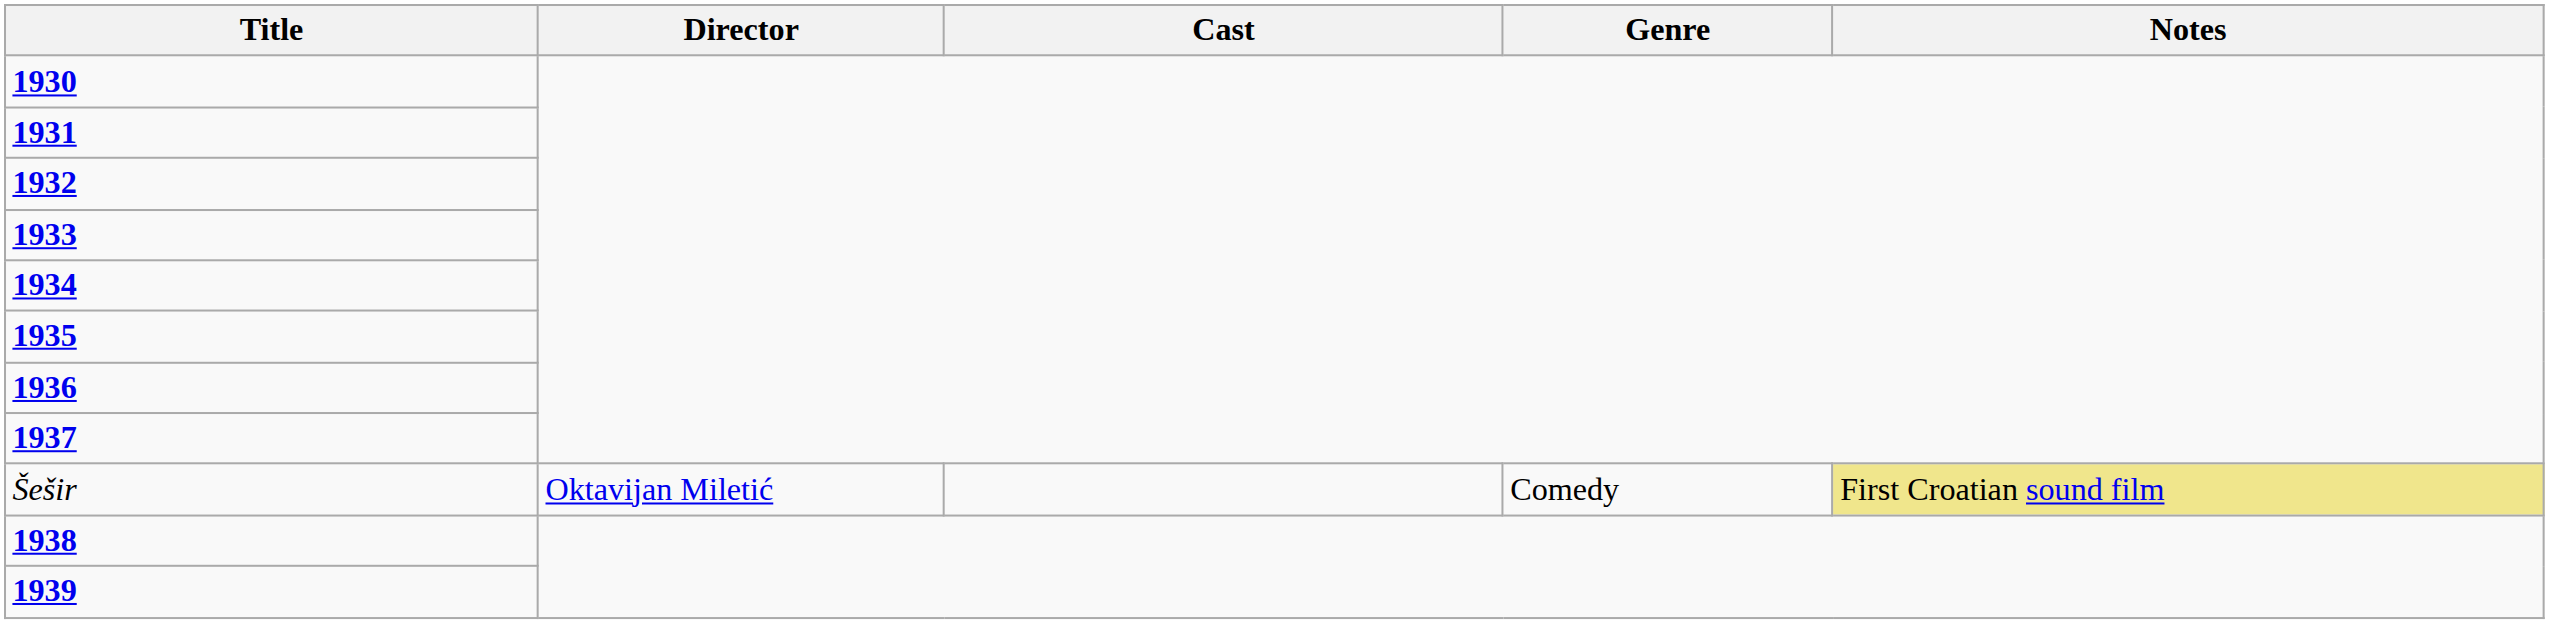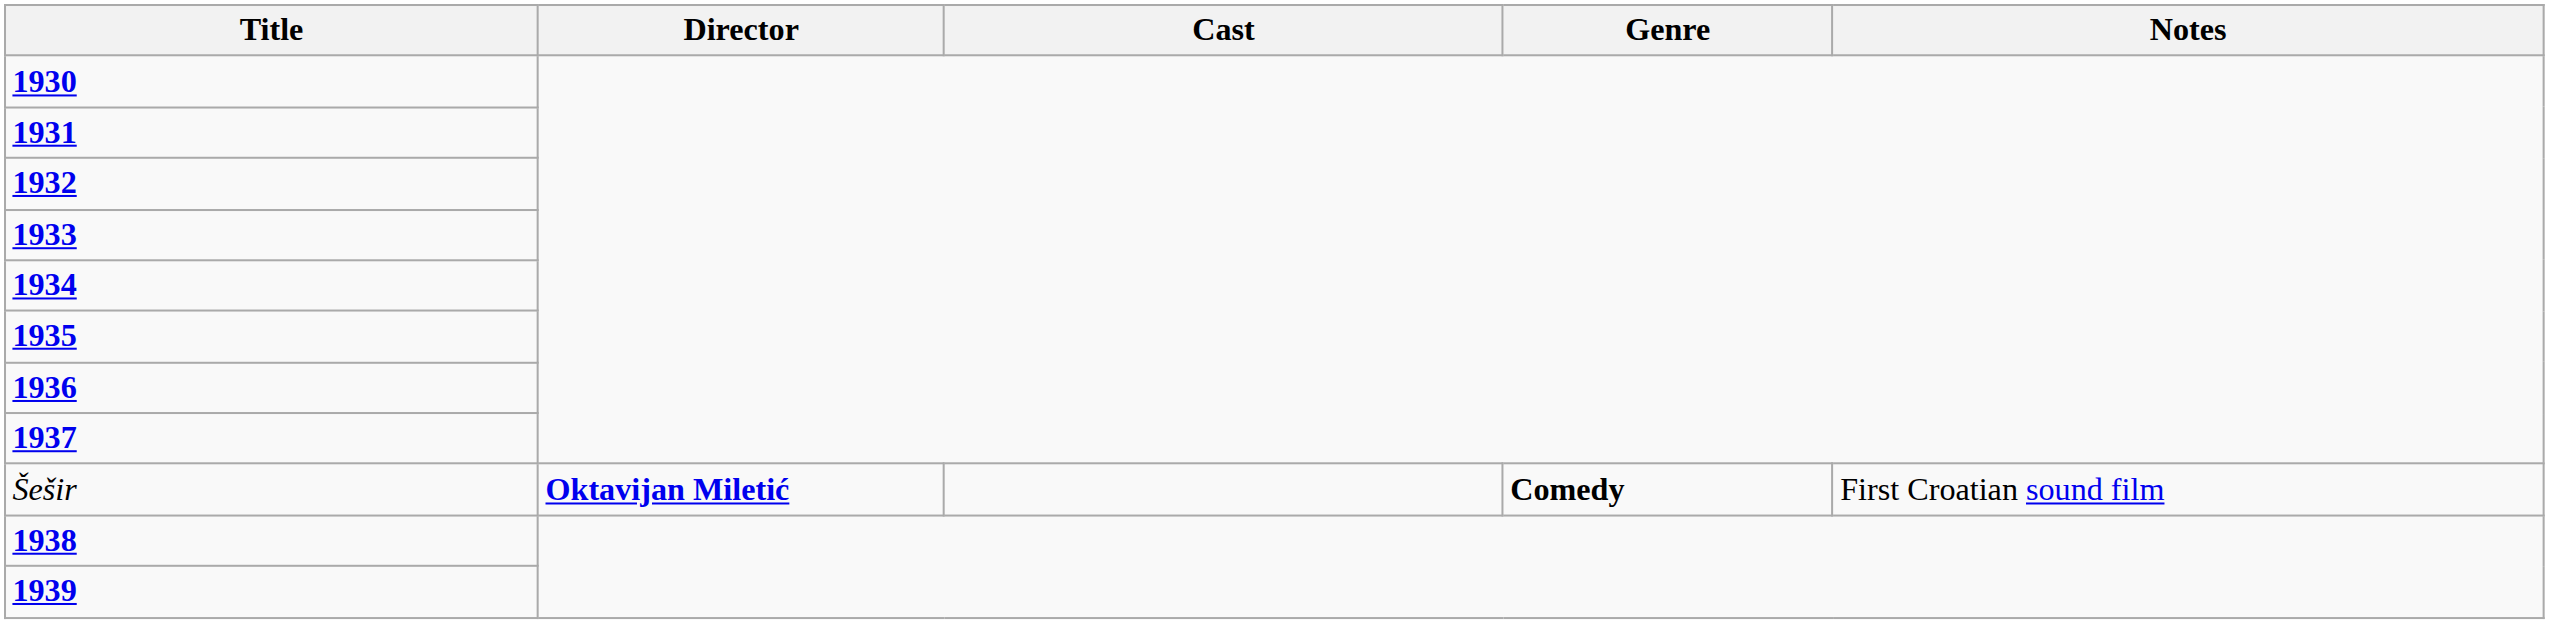(659, 489) normal -> (667, 489) bold
(1565, 489) normal -> (1567, 489) bold
(2002, 489) khaki background -> (2002, 489) no background
